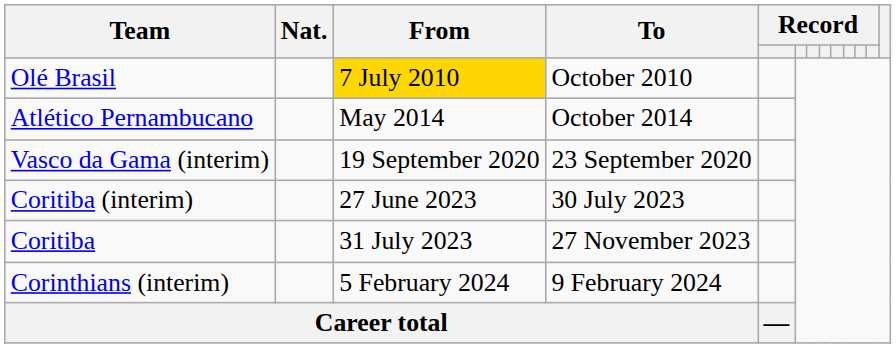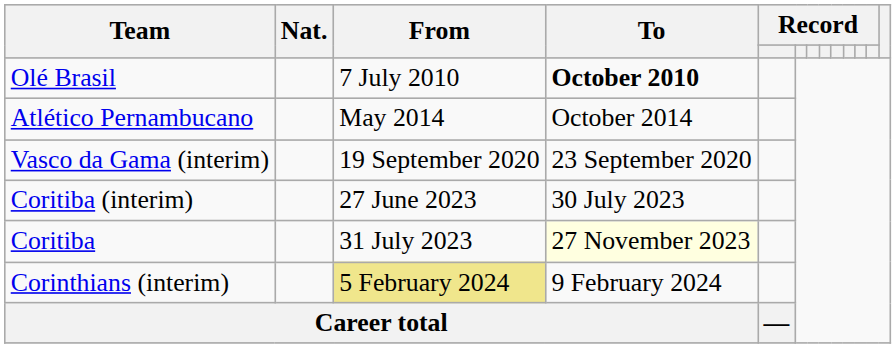(399, 77) gold background -> (399, 77) no background
(622, 77) normal -> (625, 77) bold
(651, 241) no background -> (651, 241) lightyellow background
(424, 281) no background -> (424, 281) khaki background
